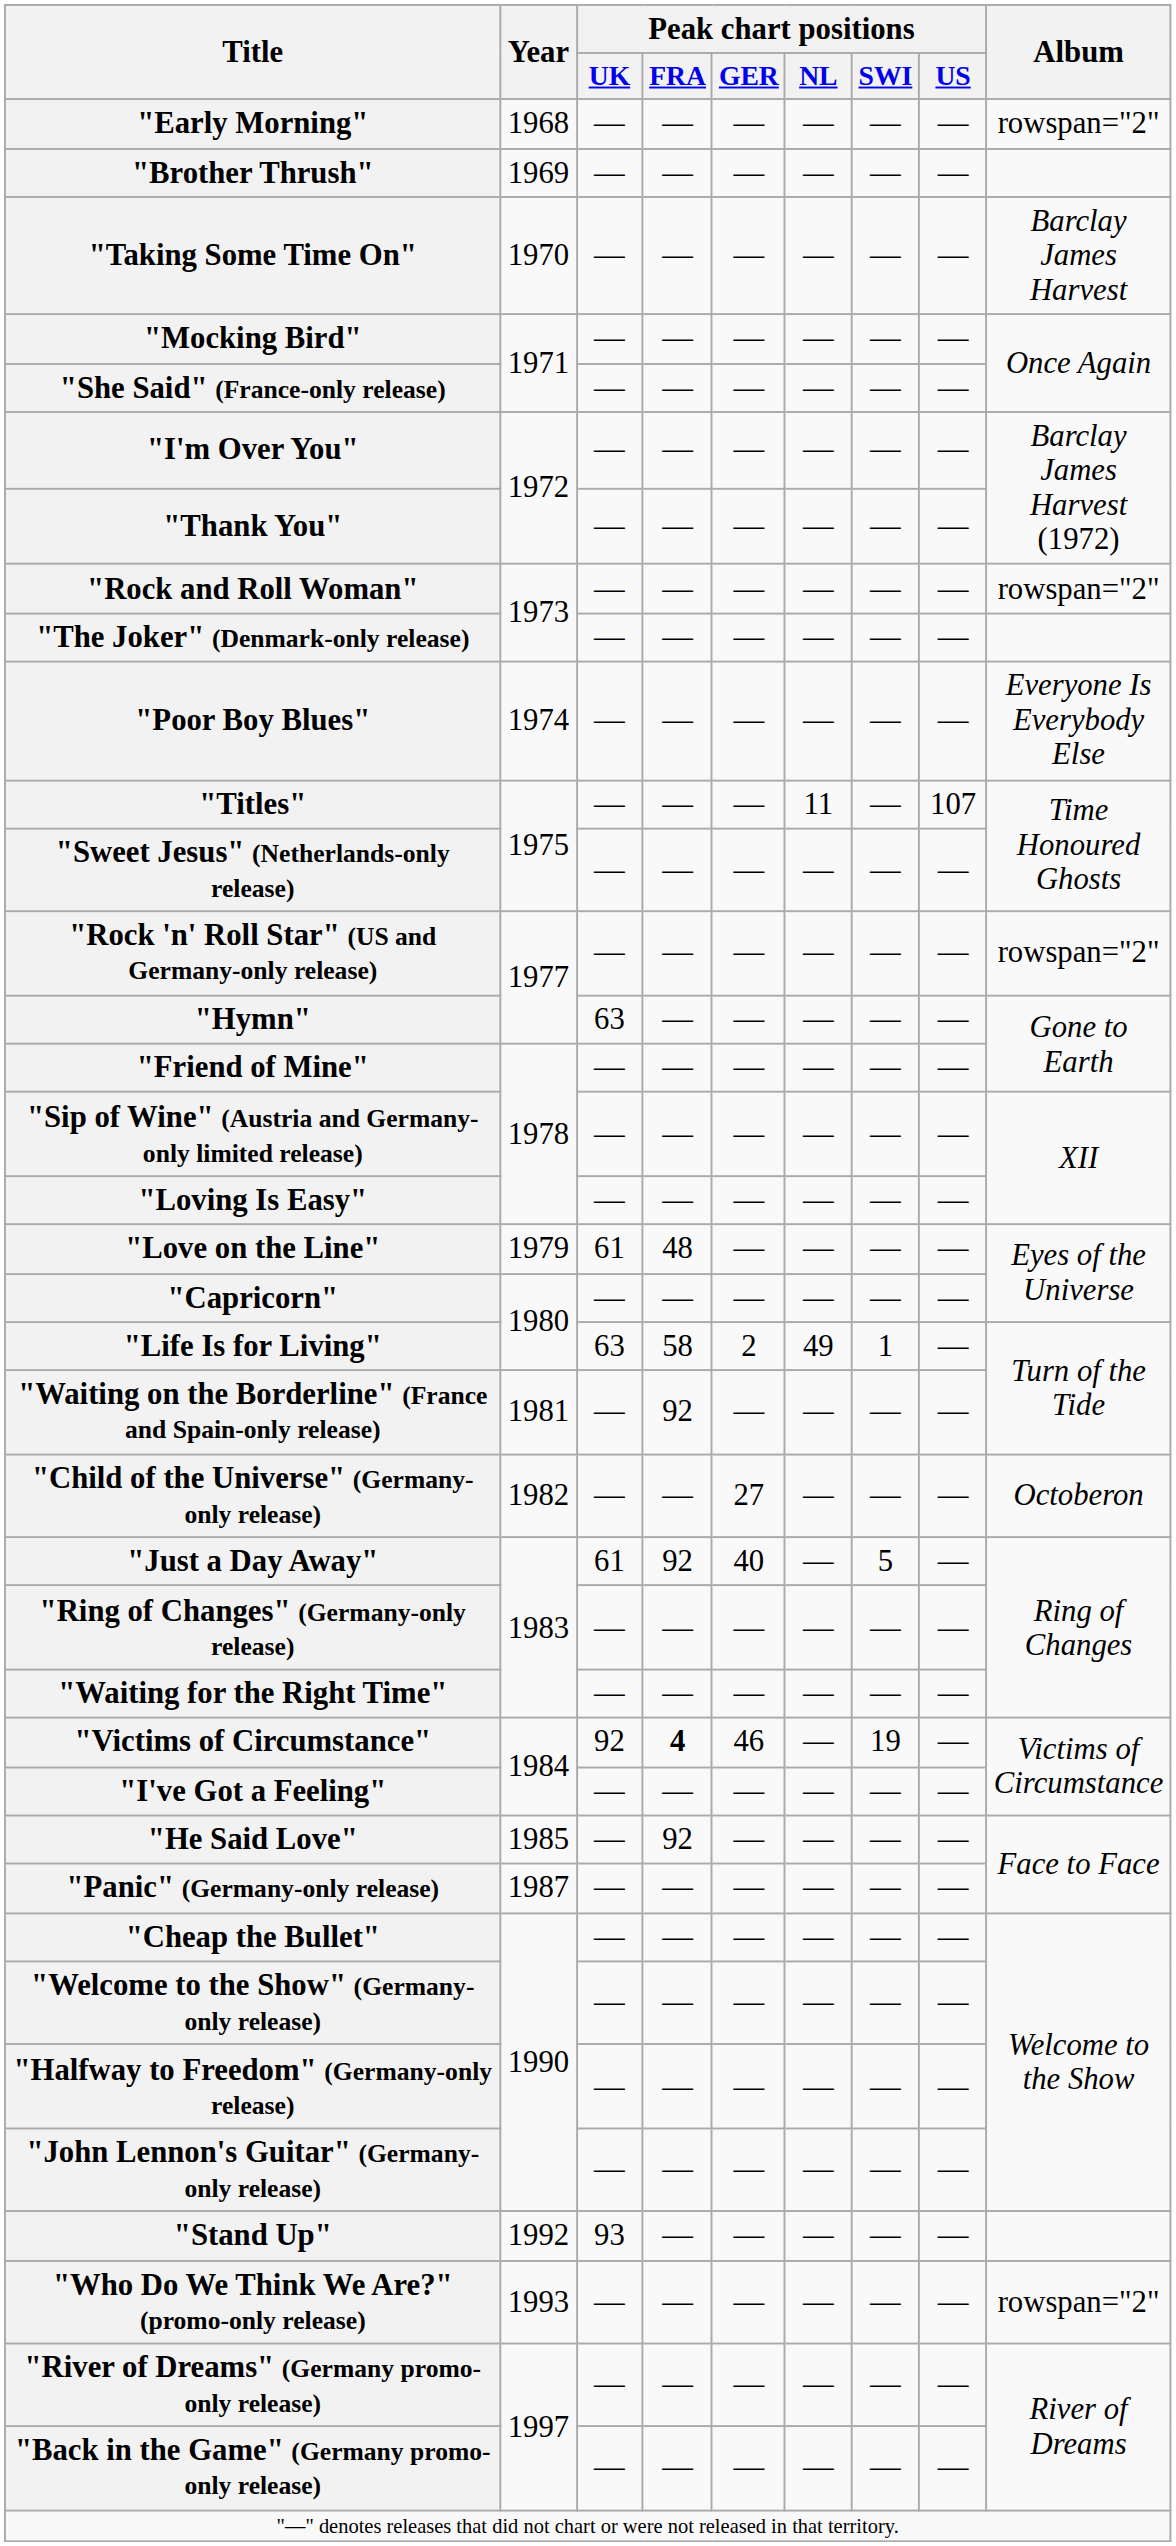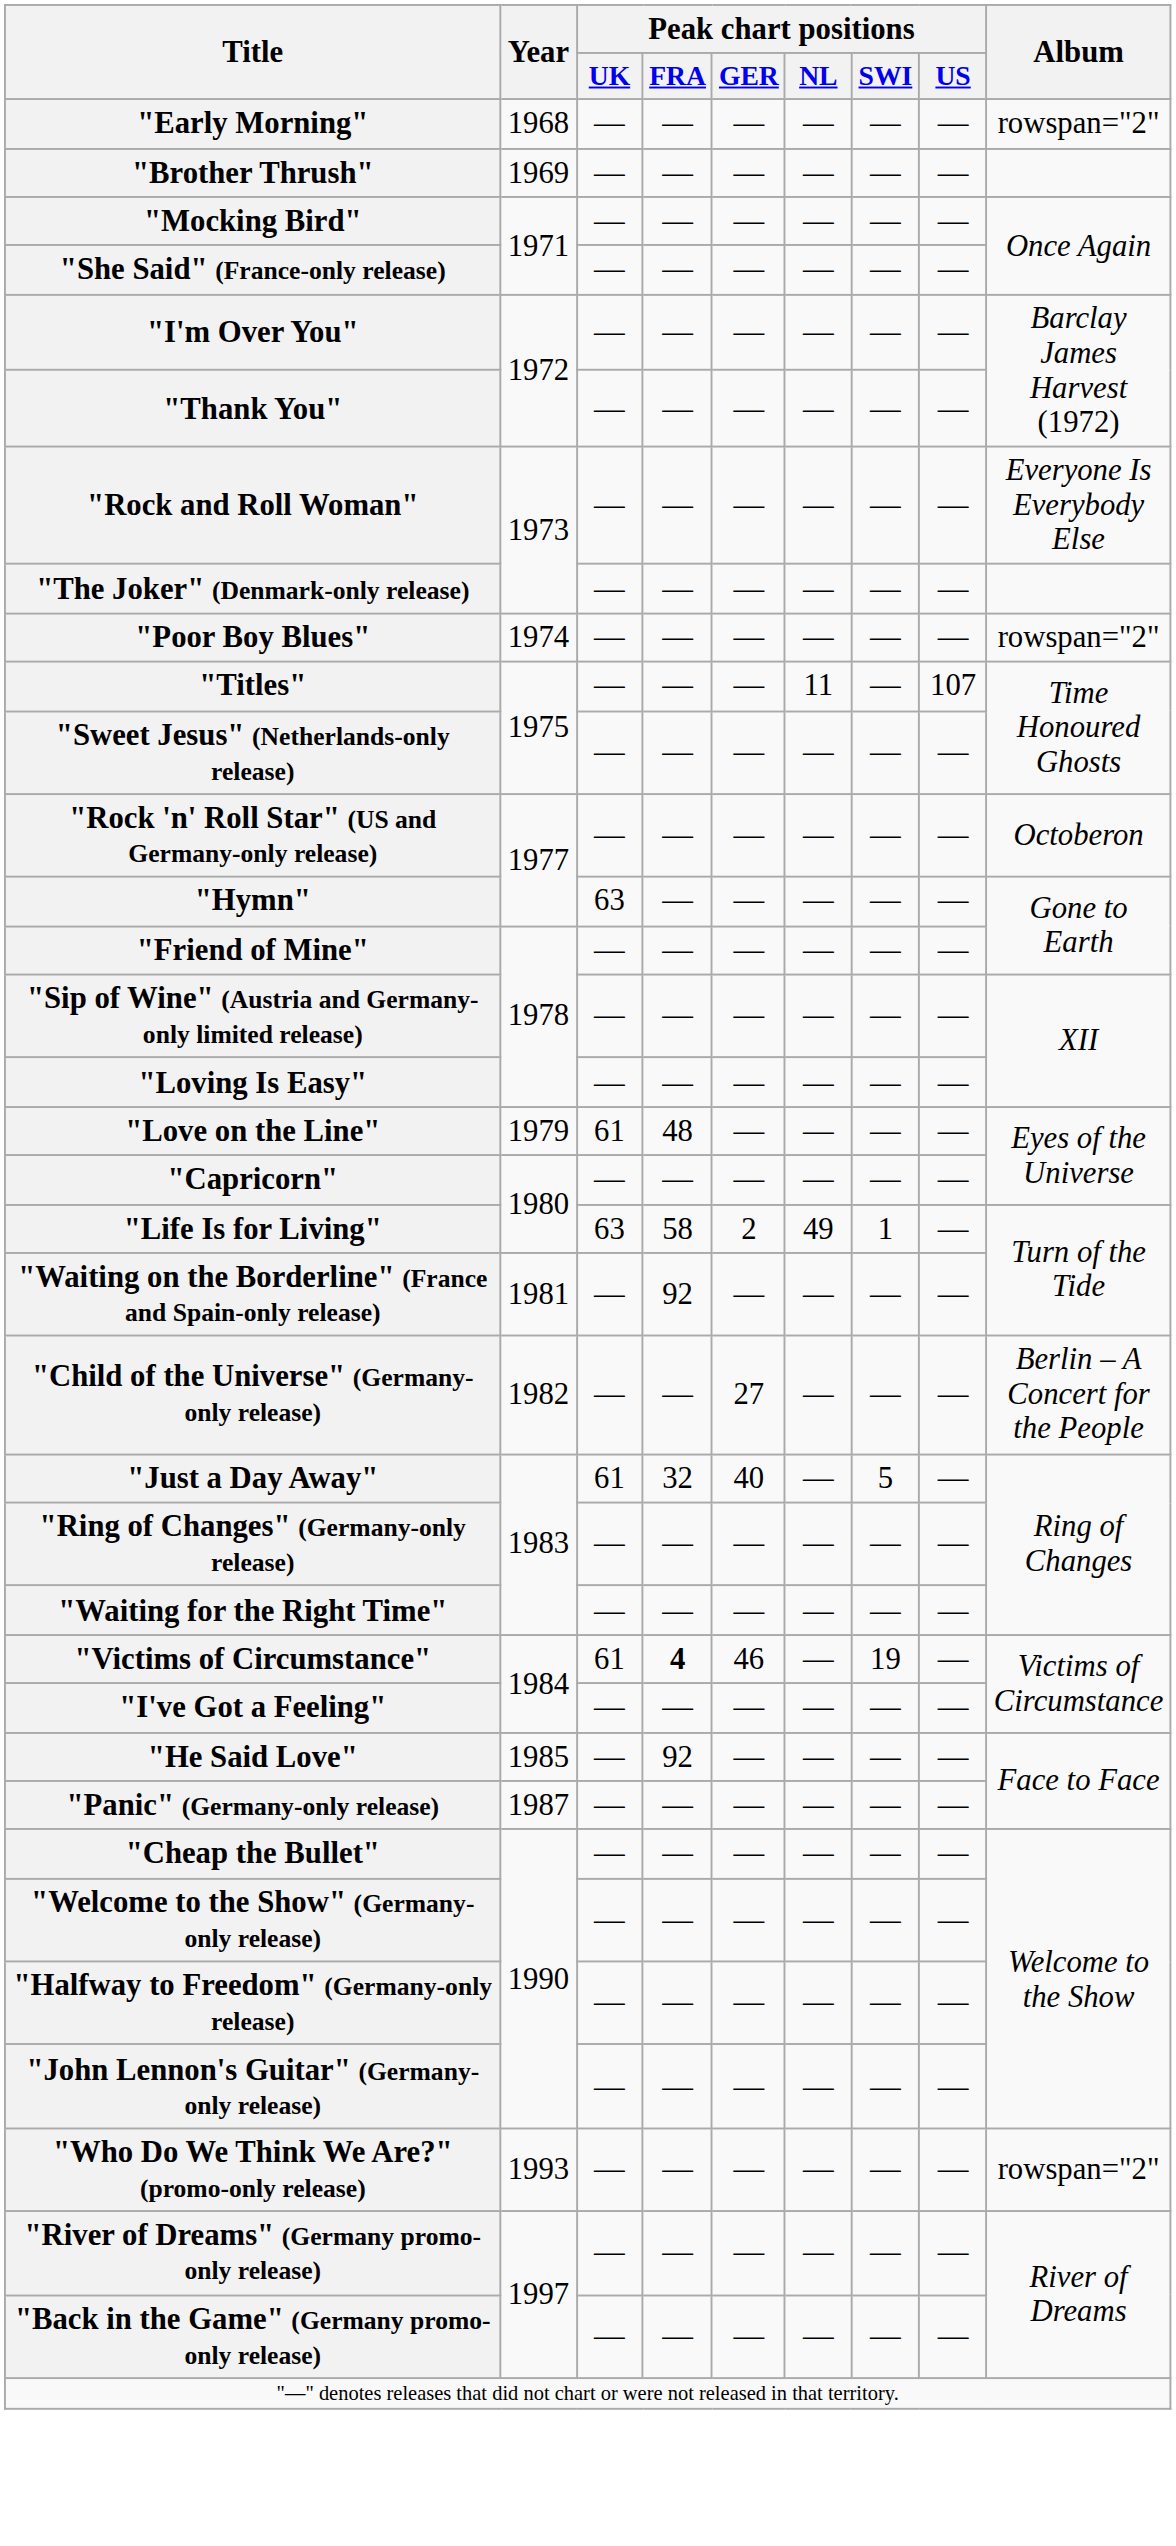- row: (253, 255)
(1079, 588) rowspan="2" -> (1079, 505) Everyone Is Everybody Else
(1079, 720) Everyone Is Everybody Else -> (1079, 637) rowspan="2"
(1079, 952) rowspan="2" -> (1079, 835) Octoberon
(1079, 1495) Octoberon -> (1079, 1394) Berlin – A Concert for the People
(678, 1561) 92 -> (678, 1477) 32
(609, 1741) 92 -> (609, 1658) 61
- row: (253, 2235)
